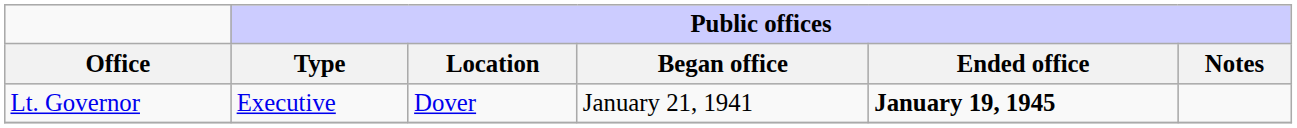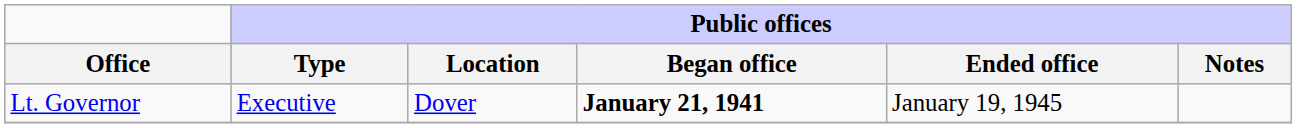(668, 102) normal -> (673, 102) bold
(965, 102) bold -> (977, 102) normal
